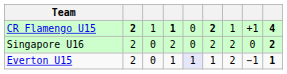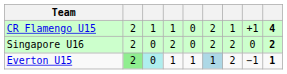(133, 29) bold -> (133, 29) normal
(173, 29) bold -> (173, 29) normal
(213, 29) bold -> (213, 29) normal
(133, 61) no background -> (133, 61) lightgreen background
(153, 61) no background -> (153, 61) paleturquoise background
(193, 61) lavender background -> (193, 61) no background
(213, 61) no background -> (213, 61) lightblue background
